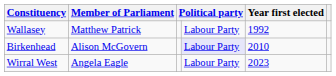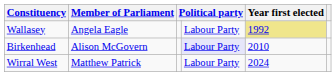(106, 29) Matthew Patrick -> (99, 29) Angela Eagle
(258, 29) no background -> (258, 29) khaki background
(99, 63) Angela Eagle -> (106, 63) Matthew Patrick
(258, 63) 2023 -> (258, 63) 2024
